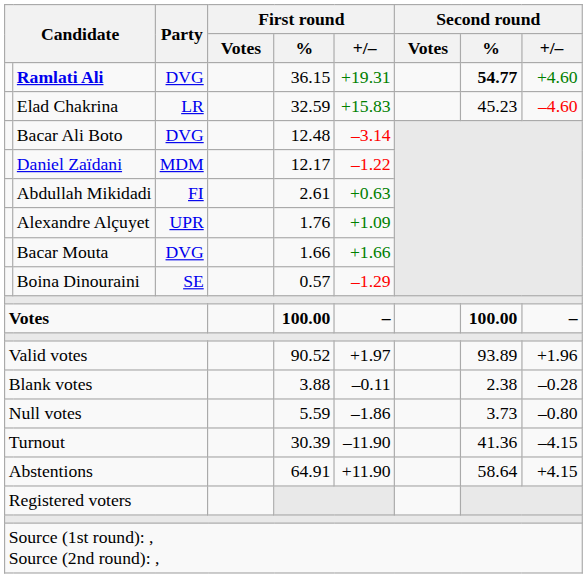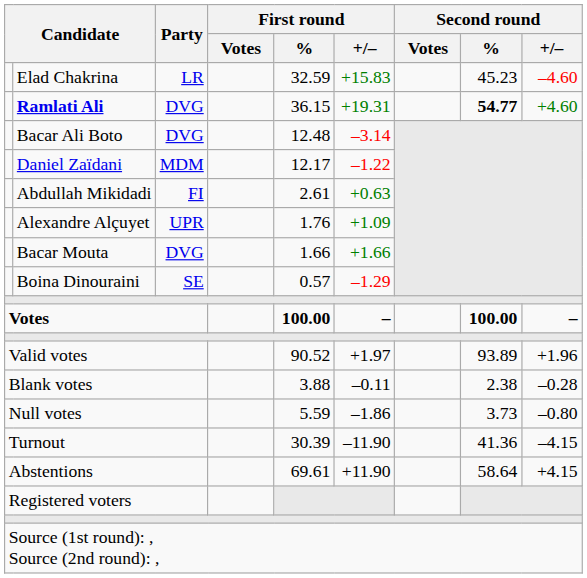rows swapped: (60, 77) <-> (68, 106)
(310, 471) 64.91 -> (310, 471) 69.61
